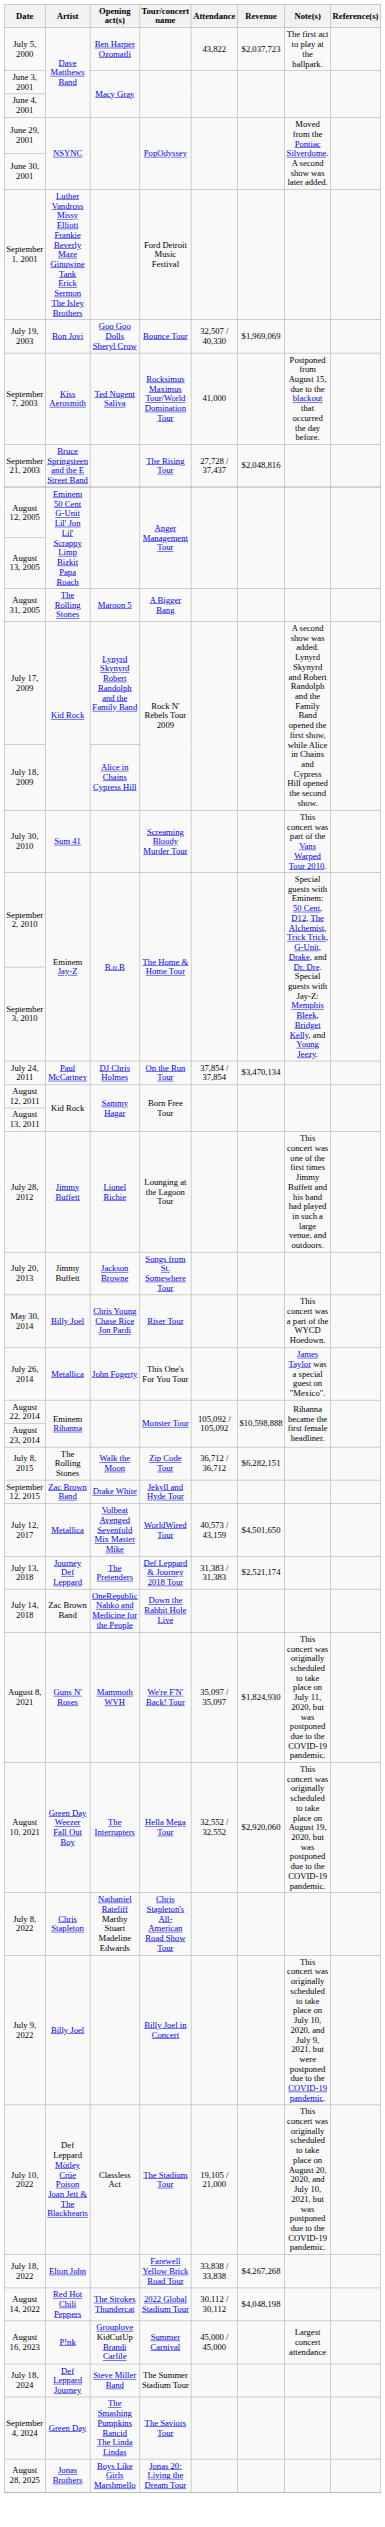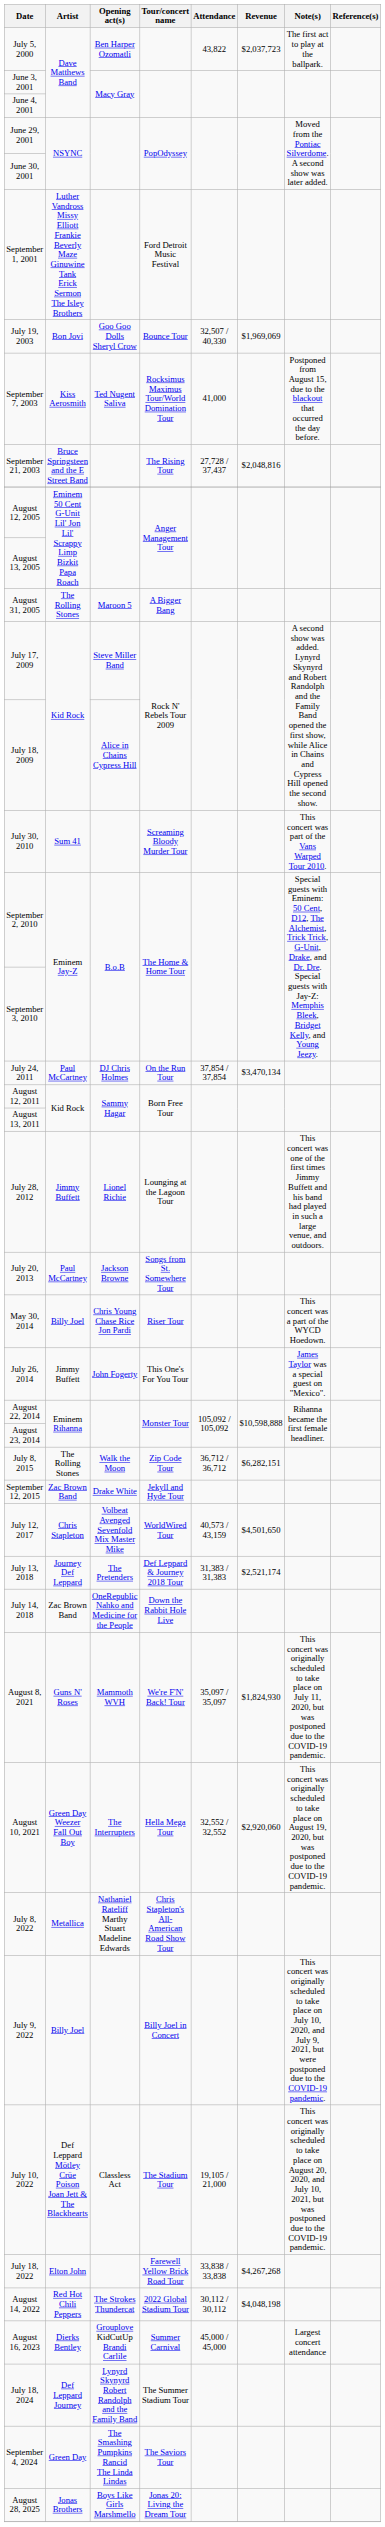(115, 683) Lynyrd Skynyrd Robert Randolph and the Family Band -> (115, 660) Steve Miller Band
(68, 1273) Jimmy Buffett -> (68, 1273) Paul McCartney
(68, 1374) Metallica -> (68, 1374) Jimmy Buffett
(68, 1530) Metallica -> (68, 1530) Chris Stapleton
(68, 1924) Chris Stapleton -> (68, 1924) Metallica
(68, 2342) P!nk -> (68, 2342) Dierks Bentley
(115, 2380) Steve Miller Band -> (115, 2395) Lynyrd Skynyrd Robert Randolph and the Family Band
